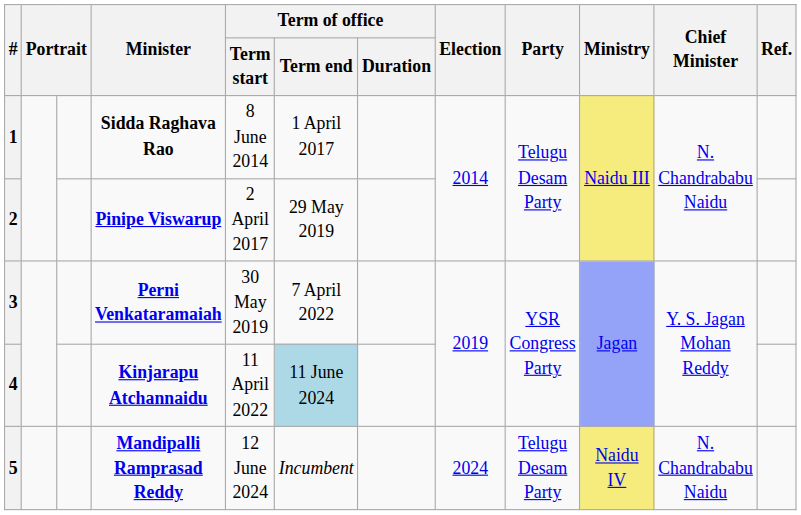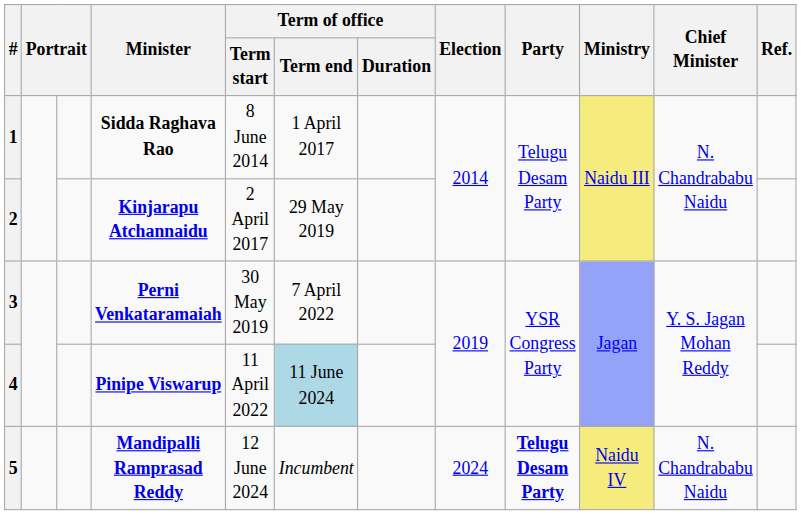(158, 219) Pinipe Viswarup -> (158, 219) Kinjarapu Atchannaidu
(158, 385) Kinjarapu Atchannaidu -> (158, 385) Pinipe Viswarup
(543, 467) normal -> (543, 467) bold
